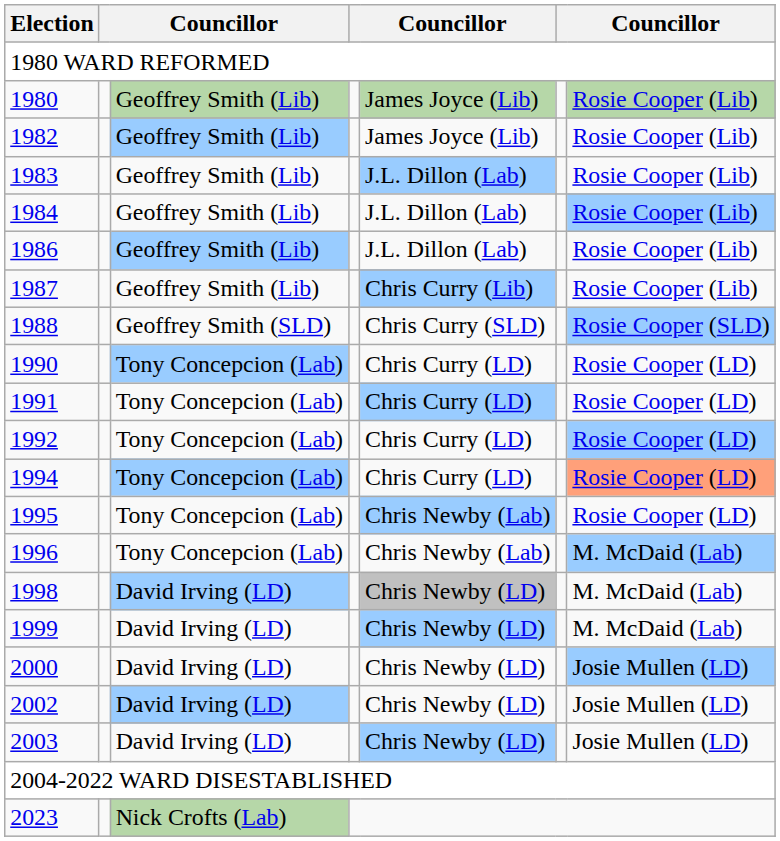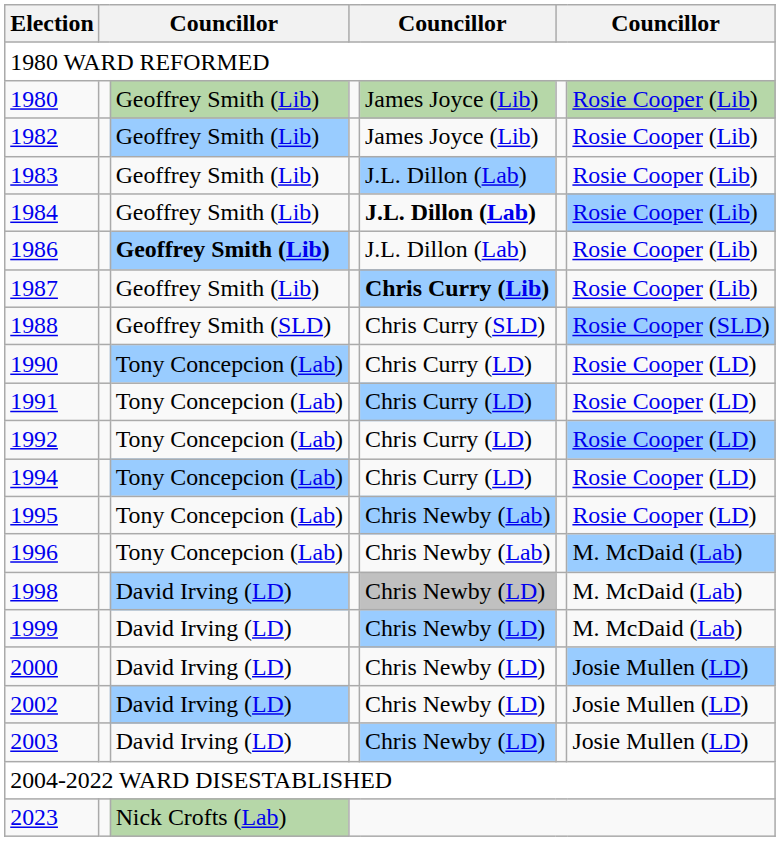(446, 212) normal -> (450, 212) bold
(217, 250) normal -> (223, 250) bold
(449, 288) normal -> (457, 288) bold
(664, 477) lightsalmon background -> (664, 477) no background
